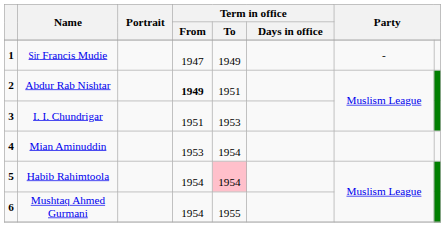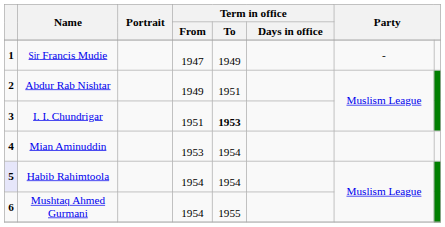(192, 91) bold -> (192, 91) normal
(229, 122) normal -> (229, 122) bold
(11, 176) no background -> (11, 176) lavender background
(229, 182) pink background -> (229, 182) no background
